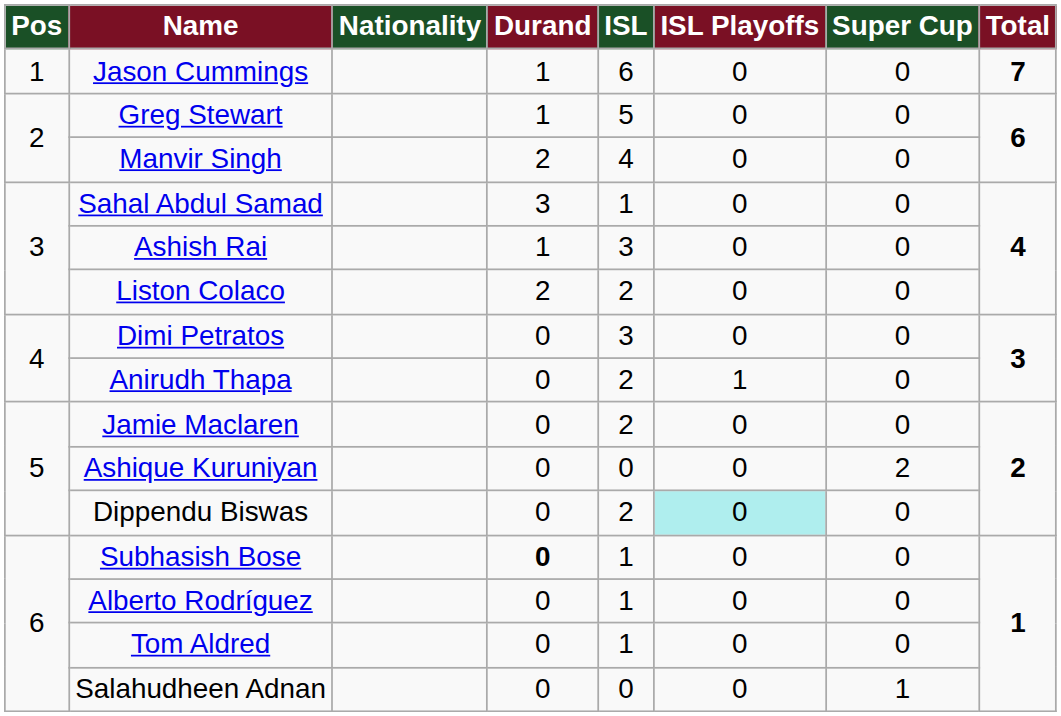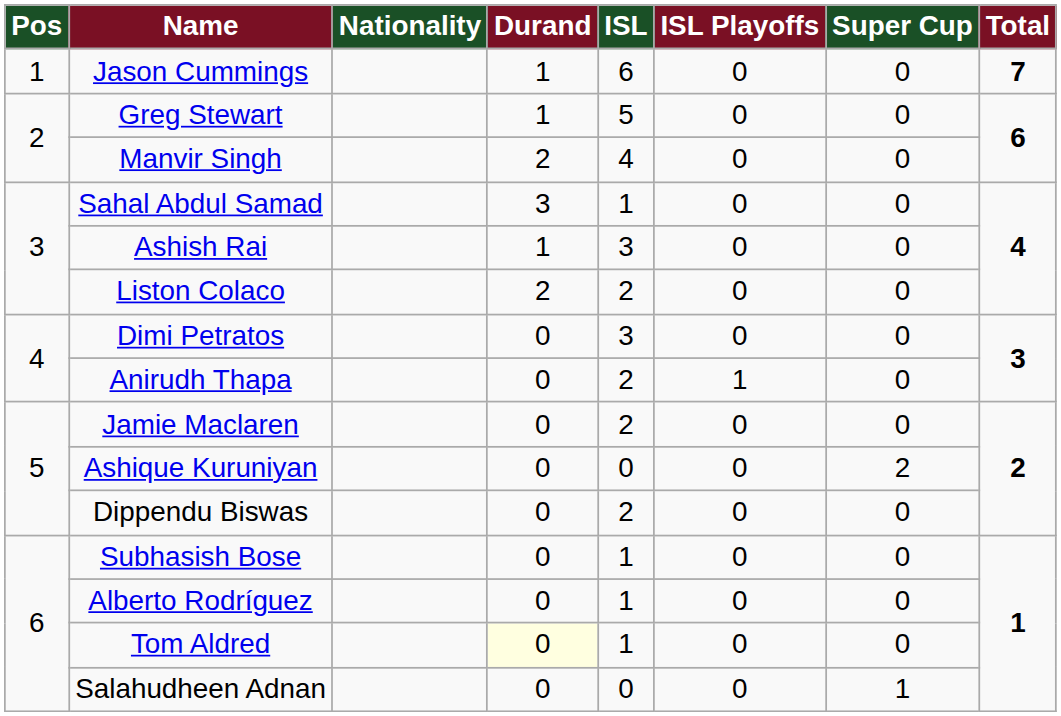(740, 512) paleturquoise background -> (740, 512) no background
(543, 556) bold -> (543, 556) normal
(543, 644) no background -> (543, 644) lightyellow background
